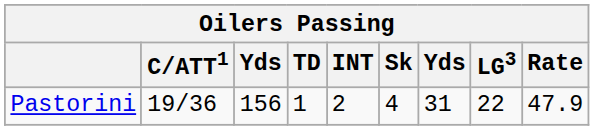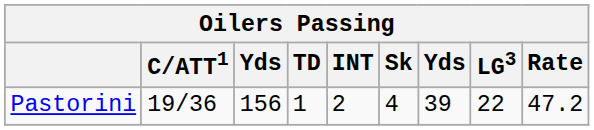(438, 106) 31 -> (438, 106) 39
(555, 106) 47.9 -> (555, 106) 47.2
